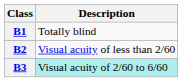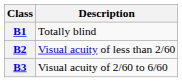(103, 67) paleturquoise background -> (103, 67) no background
